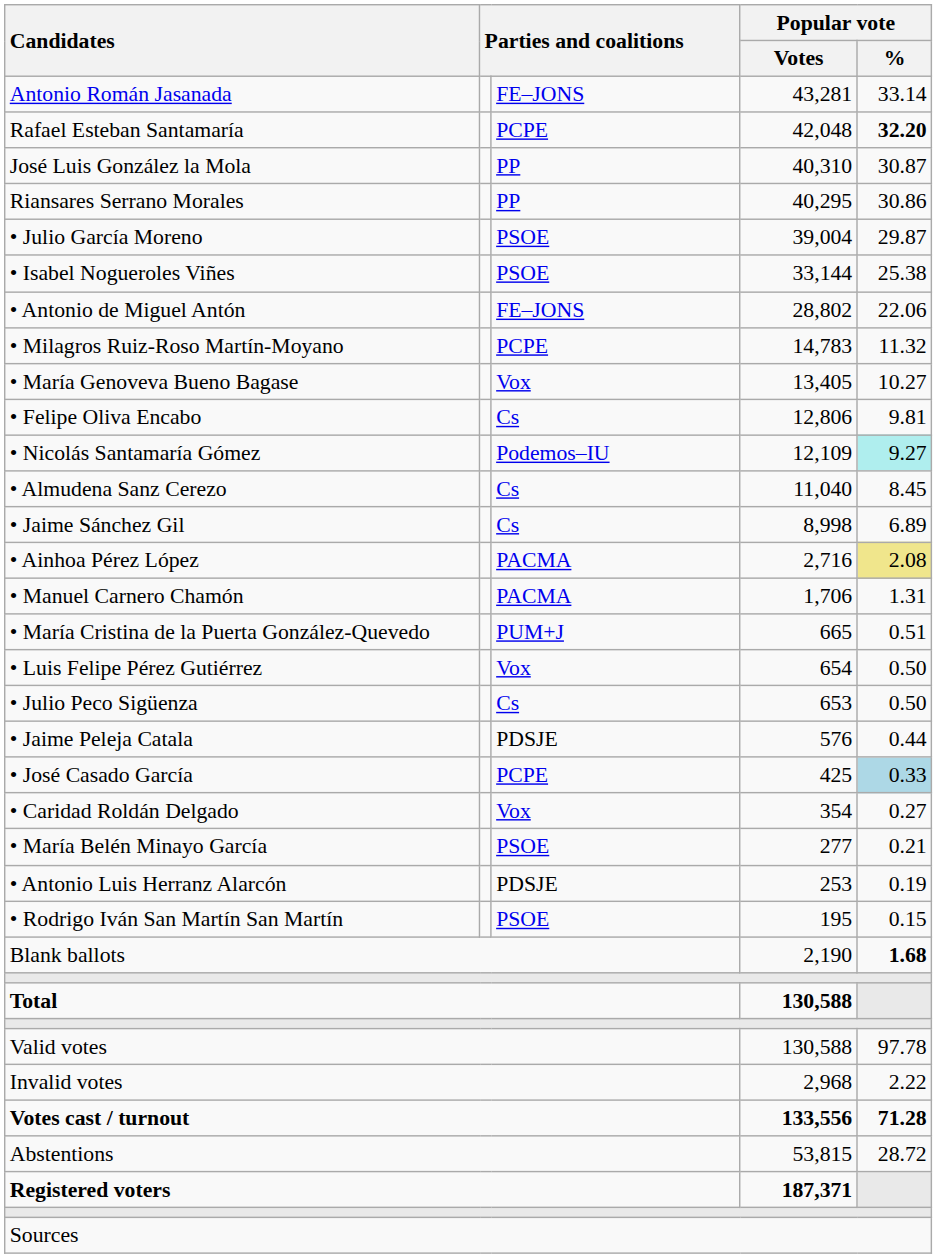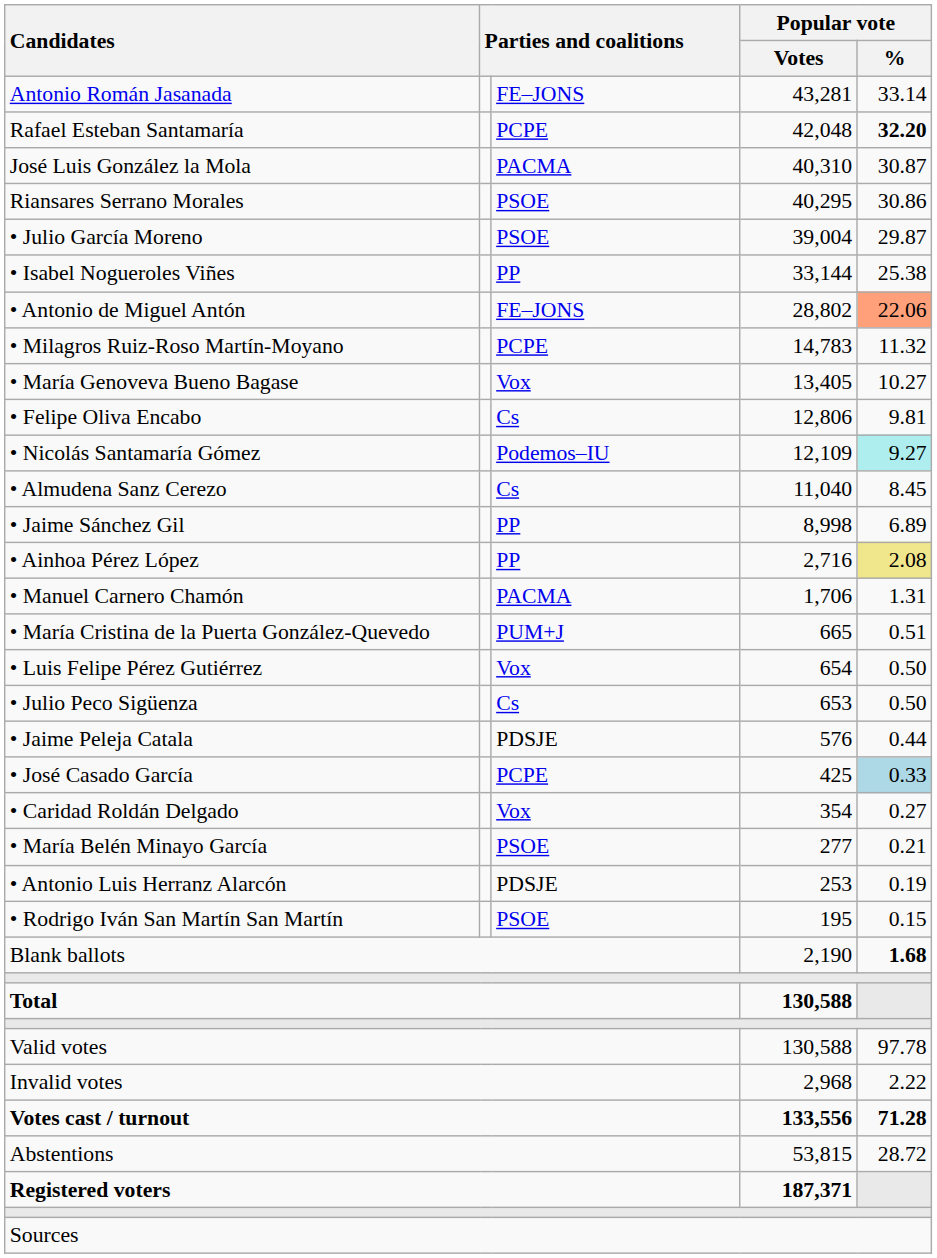(508, 165) PP -> (534, 165) PACMA
(508, 201) PP -> (523, 201) PSOE
(523, 273) PSOE -> (508, 273) PP
(902, 309) no background -> (902, 309) lightsalmon background
(508, 524) Cs -> (508, 524) PP
(534, 560) PACMA -> (508, 560) PP
